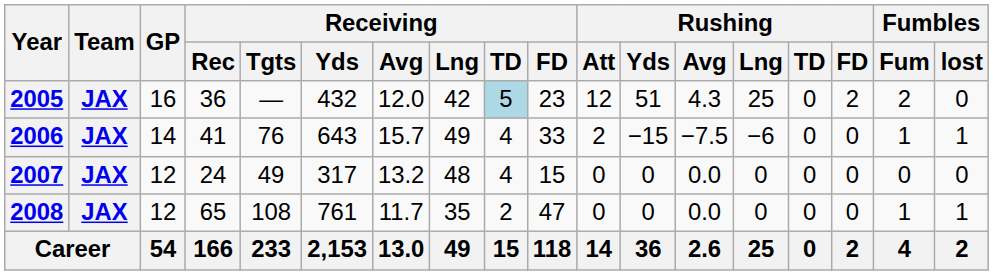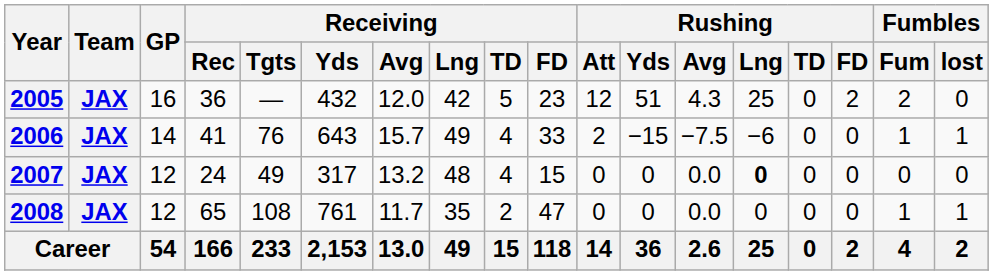(506, 99) lightblue background -> (506, 99) no background
(761, 174) normal -> (761, 174) bold
